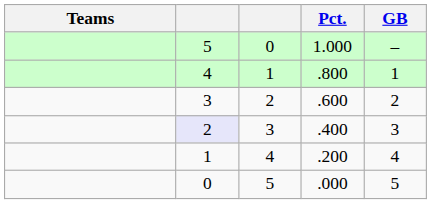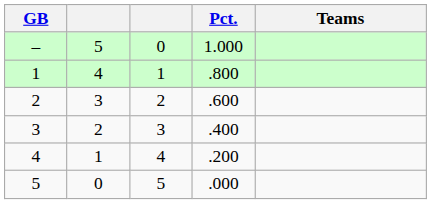columns swapped: (90, 18) <-> (395, 18)
(207, 128) lavender background -> (98, 128) no background
